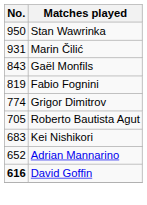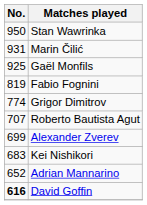(16, 66) 843 -> (16, 66) 925
(16, 120) 705 -> (16, 120) 707
+ row: (75, 137)
